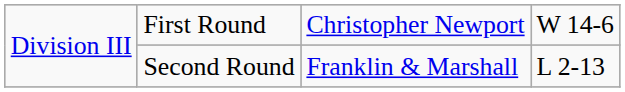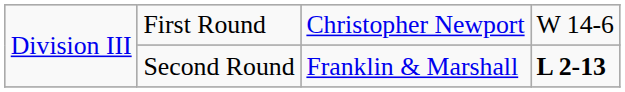(571, 65) normal -> (571, 65) bold
